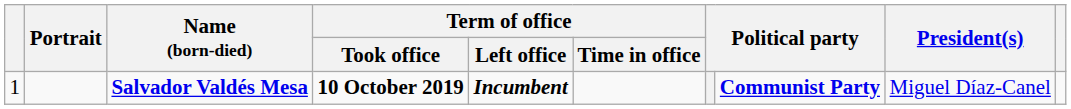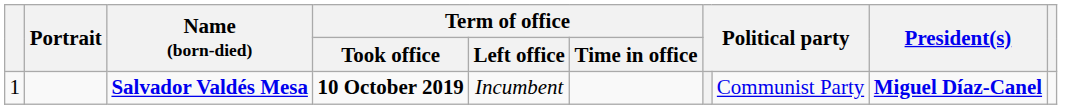(521, 87) bold -> (519, 87) normal
(800, 87) bold -> (791, 87) normal
(970, 87) normal -> (958, 87) bold
